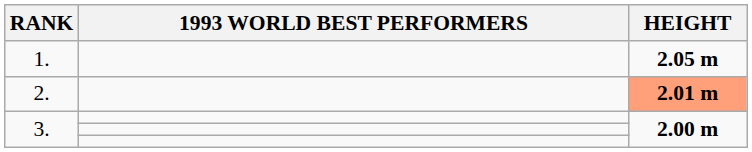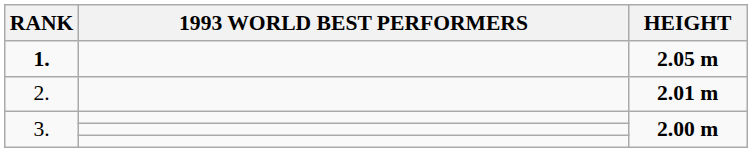(42, 58) normal -> (42, 58) bold
(688, 93) lightsalmon background -> (688, 93) no background
